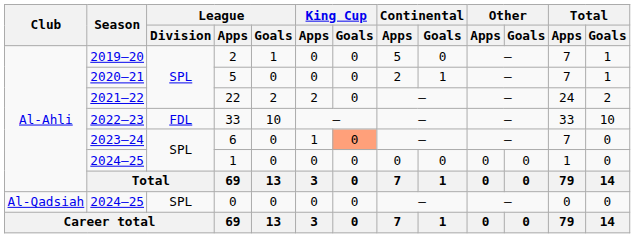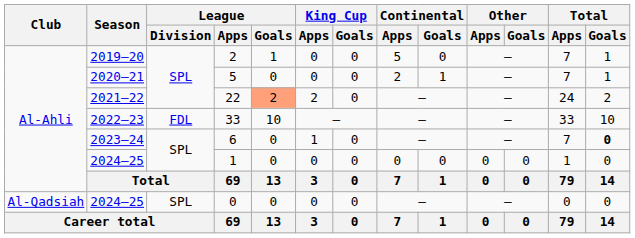(273, 98) no background -> (273, 98) lightsalmon background
(355, 139) lightsalmon background -> (355, 139) no background
(607, 139) normal -> (607, 139) bold
